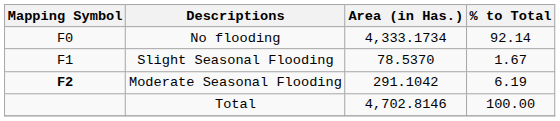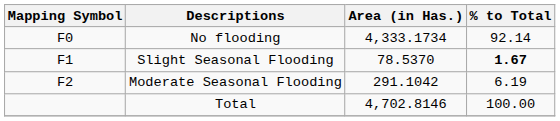(511, 60) normal -> (511, 60) bold
(65, 82) bold -> (65, 82) normal
